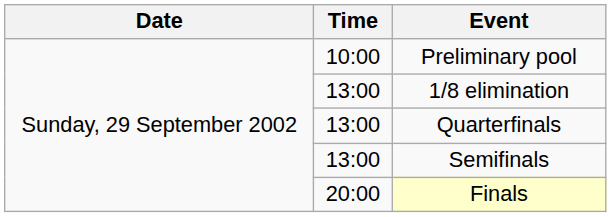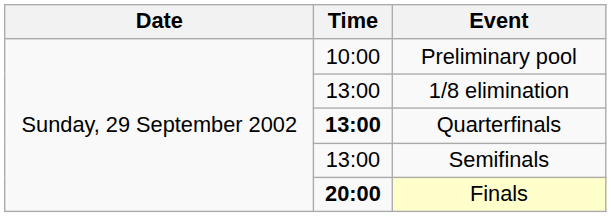(353, 125) normal -> (353, 125) bold
(353, 194) normal -> (353, 194) bold
